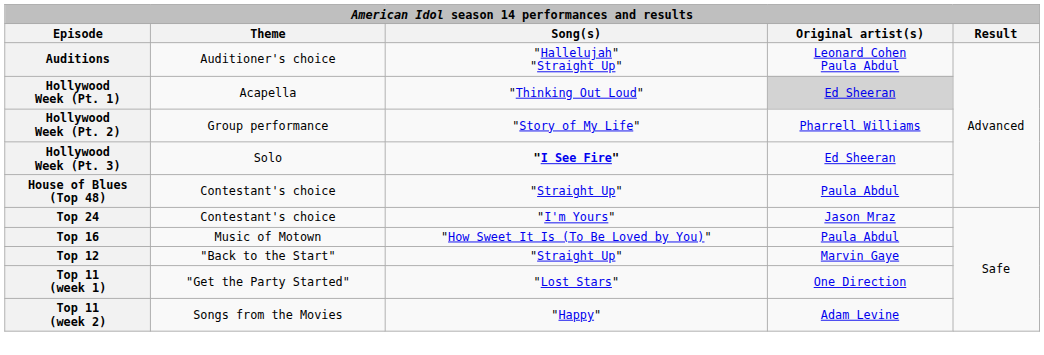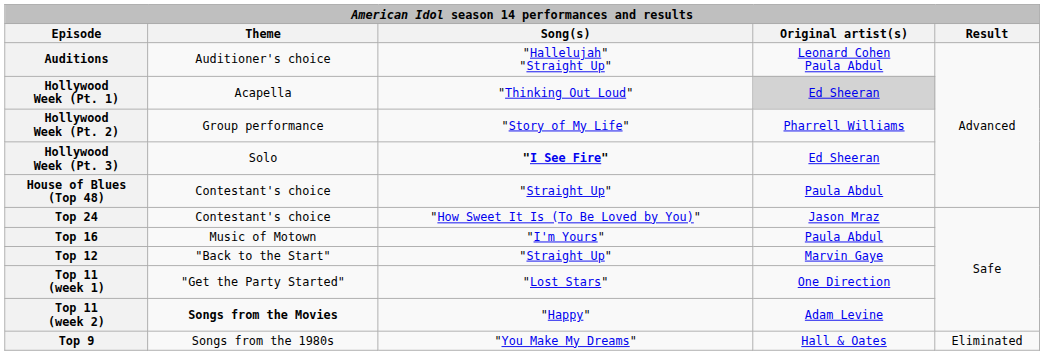(576, 217) "I'm Yours" -> (566, 217) "How Sweet It Is (To Be Loved by You)"
(576, 237) "How Sweet It Is (To Be Loved by You)" -> (566, 237) "I'm Yours"
(268, 315) normal -> (263, 315) bold
+ row: (76, 341)
